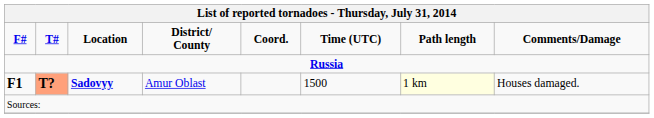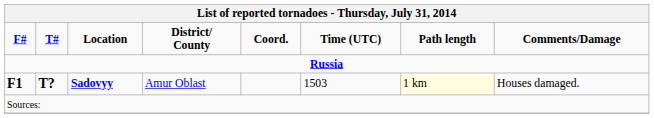(47, 83) lightsalmon background -> (47, 83) no background
(315, 83) 1500 -> (315, 83) 1503
